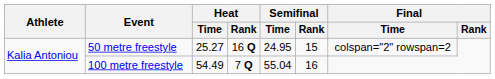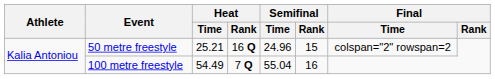(210, 48) 25.27 -> (210, 48) 25.21
(278, 48) 24.95 -> (278, 48) 24.96
